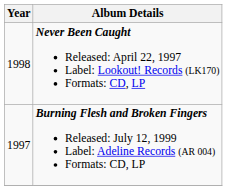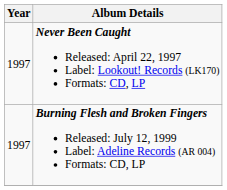(19, 63) 1998 -> (19, 63) 1997
